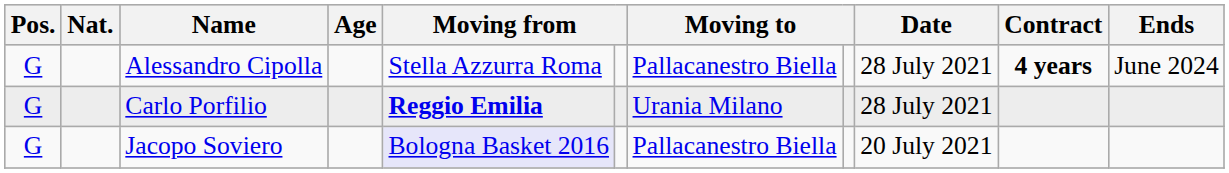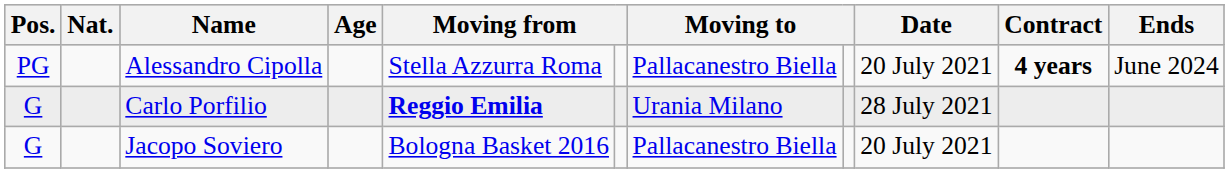(33, 65) G -> (33, 65) PG
(926, 65) 28 July 2021 -> (926, 65) 20 July 2021
(499, 146) lavender background -> (499, 146) no background
